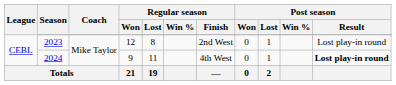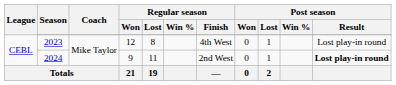(216, 42) 2nd West -> (216, 42) 4th West
(216, 58) 4th West -> (216, 58) 2nd West
